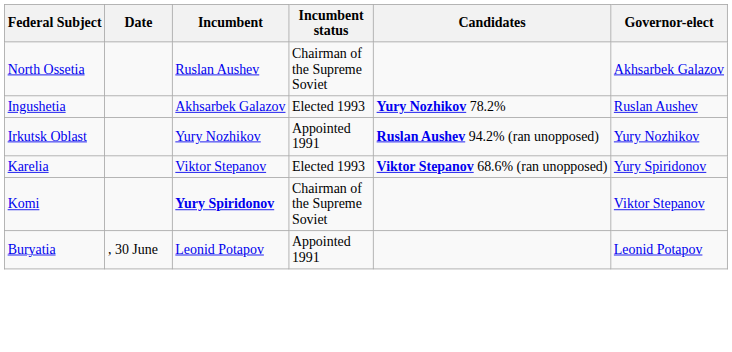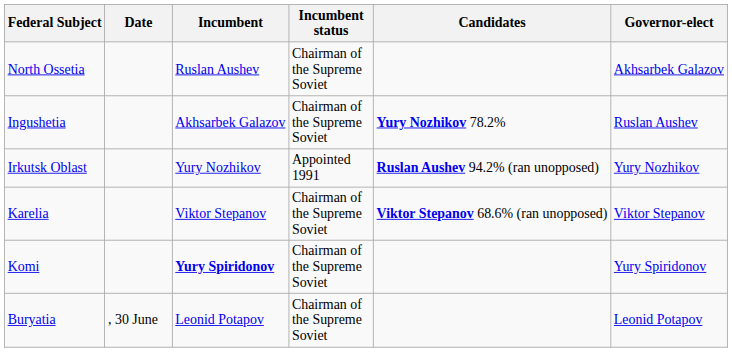(328, 106) Elected 1993 -> (327, 122) Chairman of the Supreme Soviet
(328, 166) Elected 1993 -> (327, 213) Chairman of the Supreme Soviet
(660, 166) Yury Spiridonov -> (659, 213) Viktor Stepanov
(659, 204) Viktor Stepanov -> (660, 266) Yury Spiridonov
(321, 249) Appointed 1991 -> (327, 320) Chairman of the Supreme Soviet
